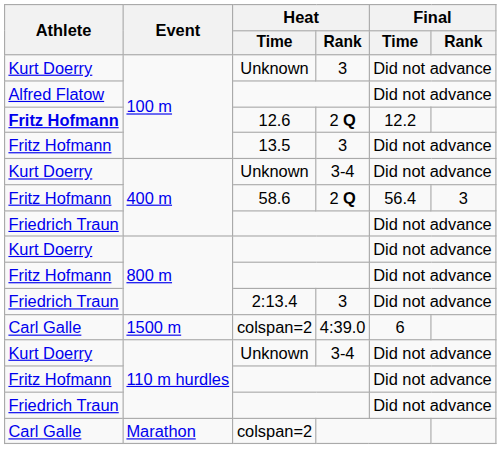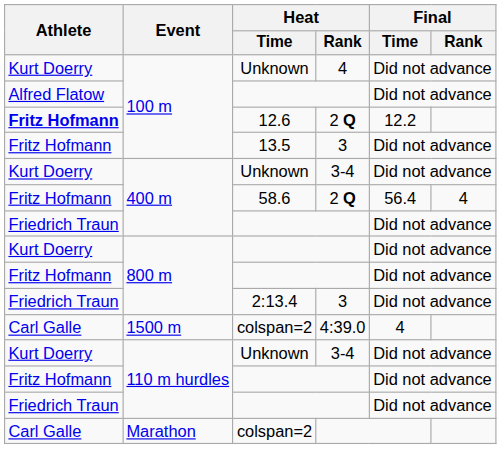(343, 68) 3 -> (343, 68) 4
(463, 198) 3 -> (463, 198) 4
(400, 328) 6 -> (400, 328) 4
